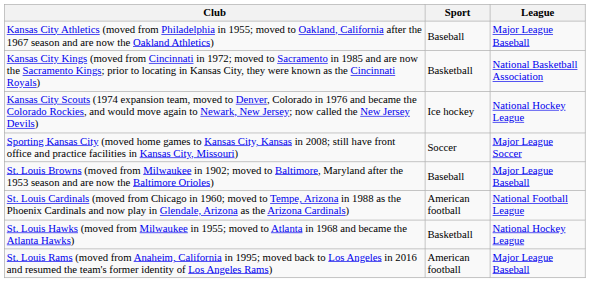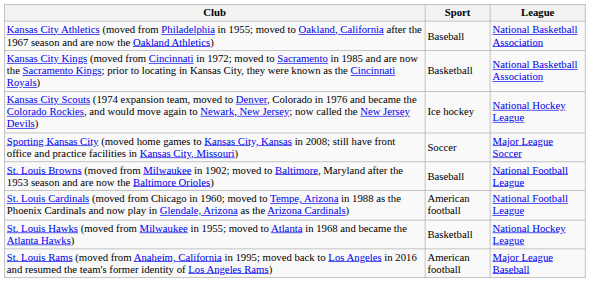(523, 36) Major League Baseball -> (535, 36) National Basketball Association
(523, 176) Major League Baseball -> (530, 176) National Football League
